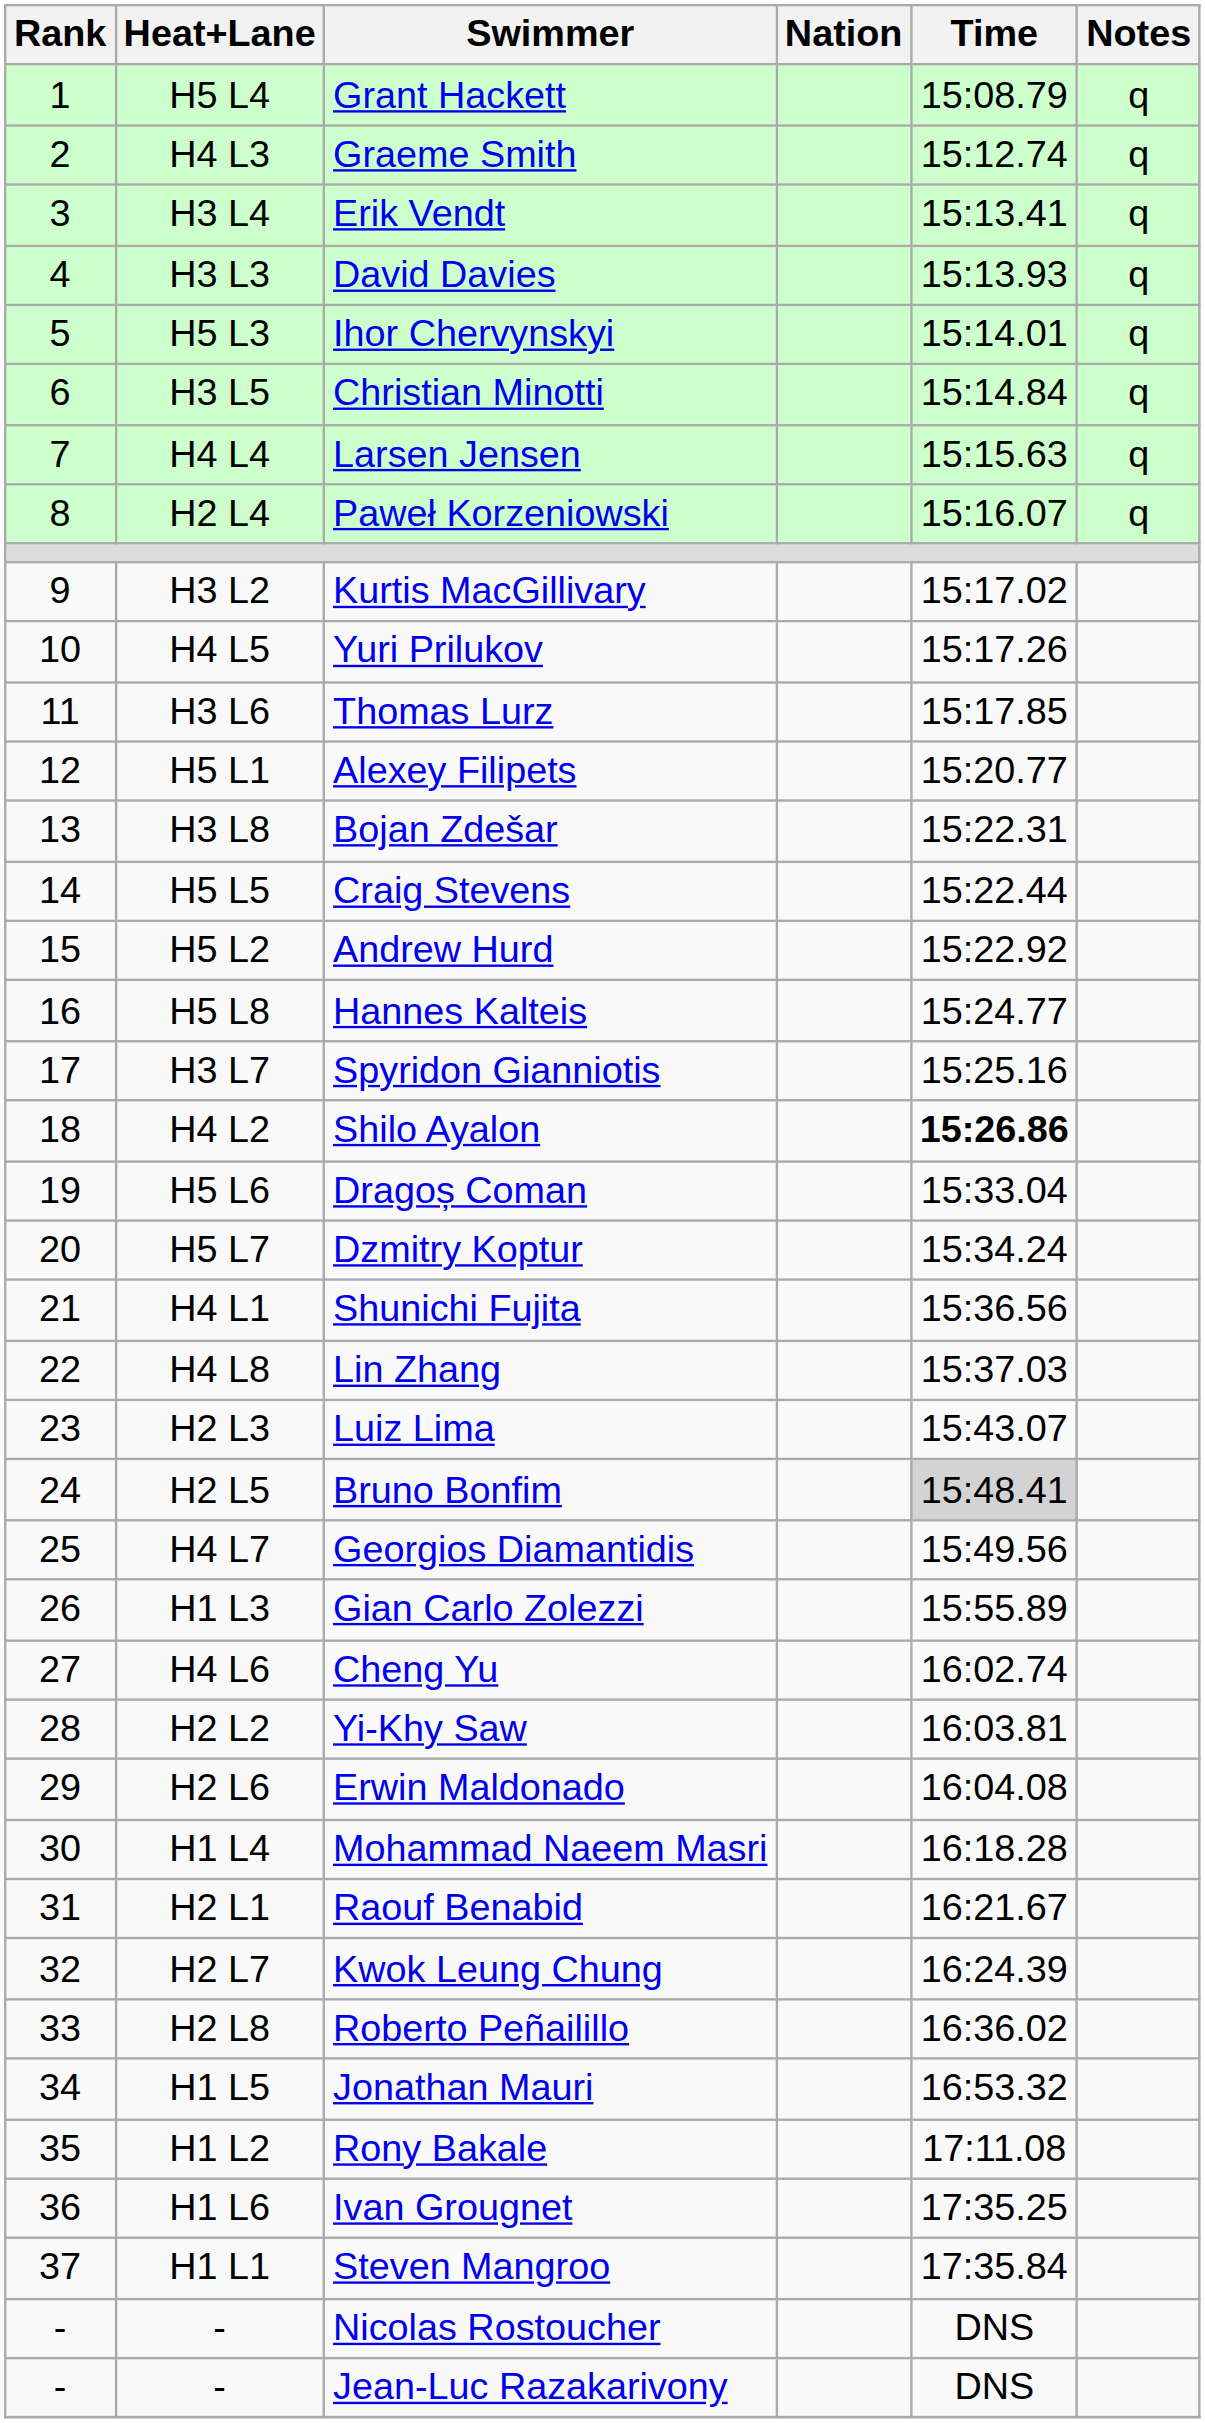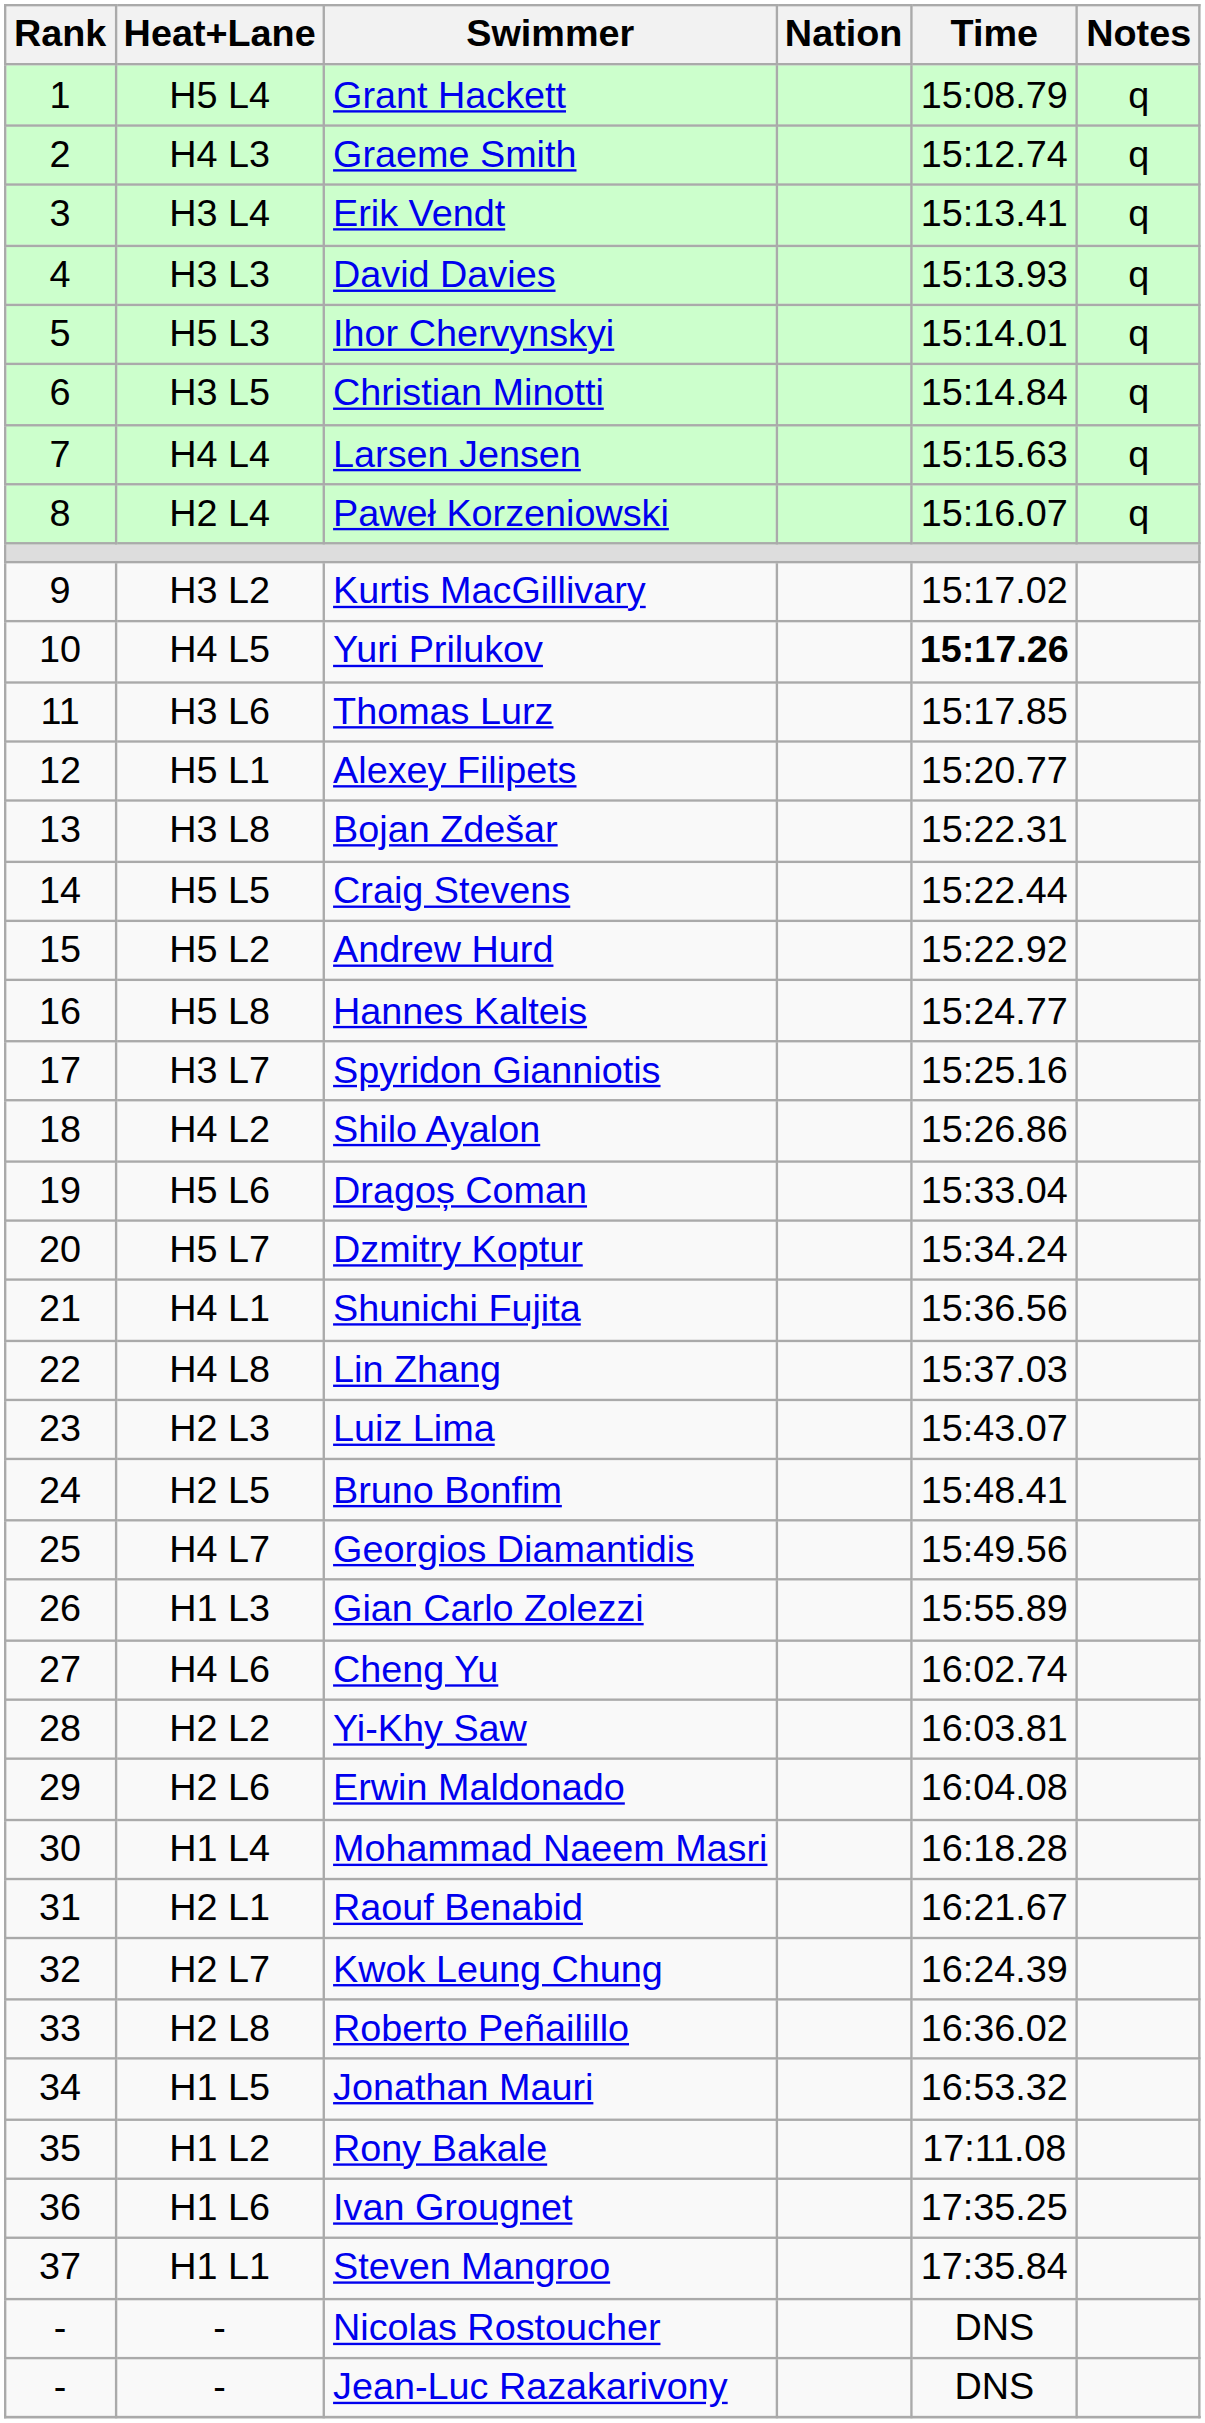(994, 650) normal -> (994, 650) bold
(994, 1129) bold -> (994, 1129) normal
(994, 1489) lightgrey background -> (994, 1489) no background
